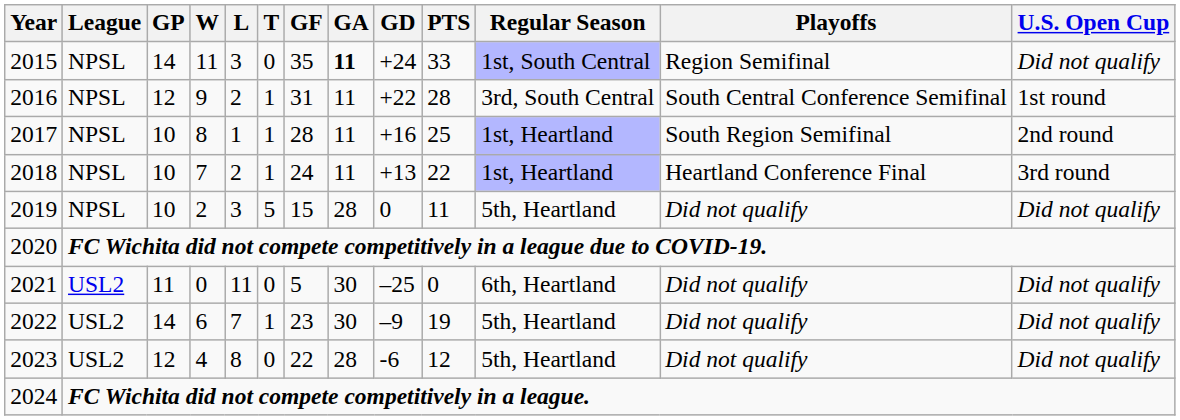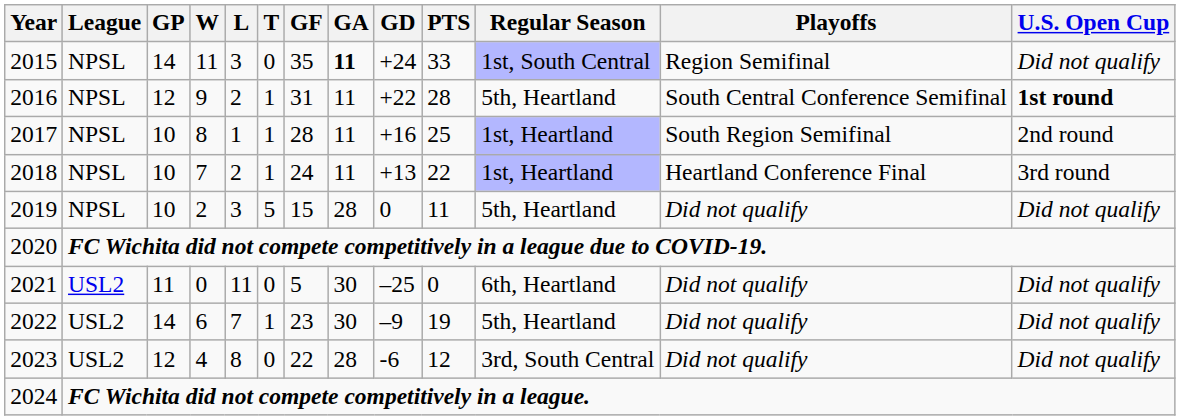(568, 97) 3rd, South Central -> (548, 97) 5th, Heartland
(1062, 97) normal -> (1065, 97) bold
(548, 358) 5th, Heartland -> (568, 358) 3rd, South Central
